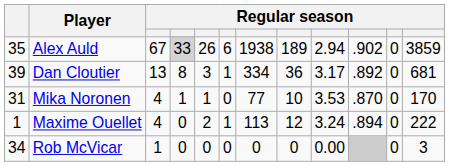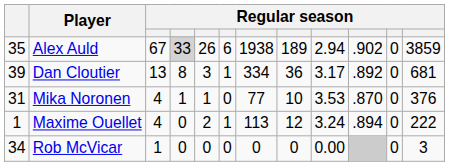(423, 98) 170 -> (423, 98) 376
